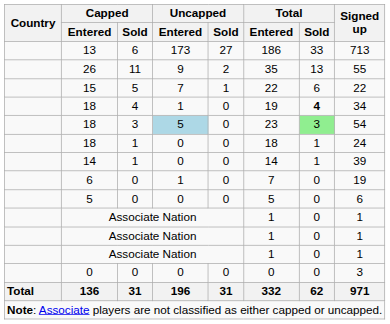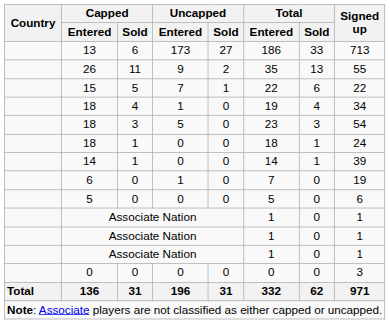(317, 106) bold -> (317, 106) normal
(180, 124) lightblue background -> (180, 124) no background
(317, 124) lightgreen background -> (317, 124) no background
